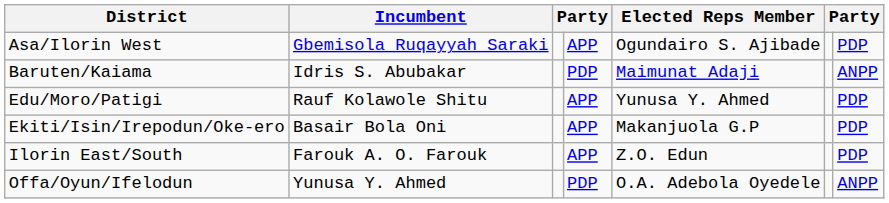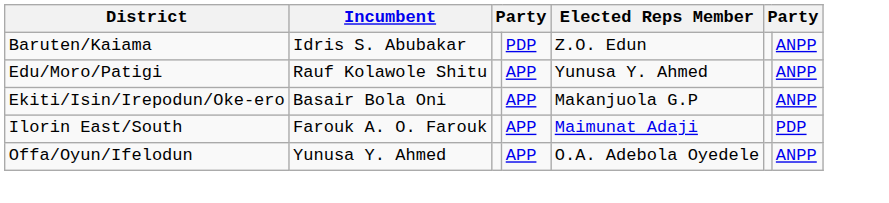- row: (85, 46)
(688, 74) Maimunat Adaji -> (601, 46) Z.O. Edun
(853, 101) PDP -> (796, 74) ANPP
(853, 129) PDP -> (796, 101) ANPP
(662, 156) Z.O. Edun -> (626, 129) Maimunat Adaji
(582, 184) PDP -> (521, 156) APP
